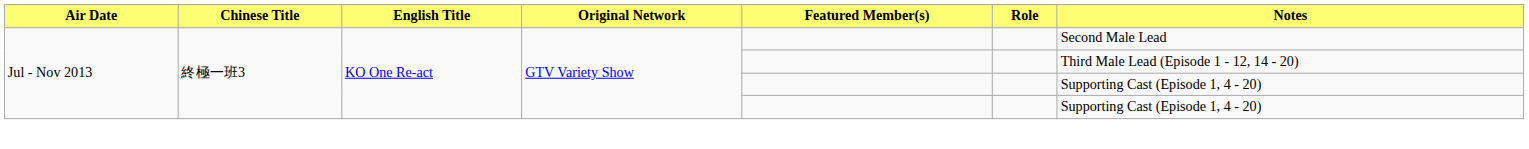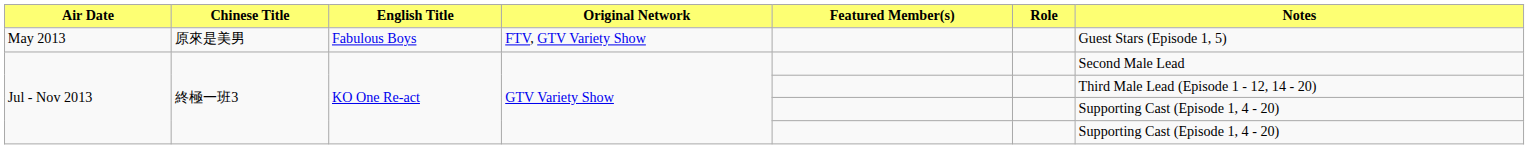+ row: (37, 39)
